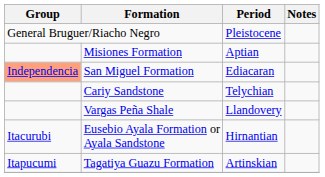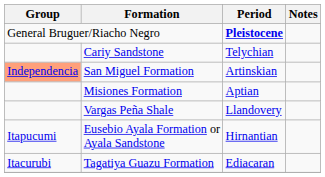(253, 33) normal -> (254, 33) bold
rows swapped: (133, 52) <-> (124, 91)
(250, 71) Ediacaran -> (251, 71) Artinskian
(29, 136) Itacurubi -> (32, 136) Itapucumi
(32, 162) Itapucumi -> (29, 162) Itacurubi
(251, 162) Artinskian -> (250, 162) Ediacaran
